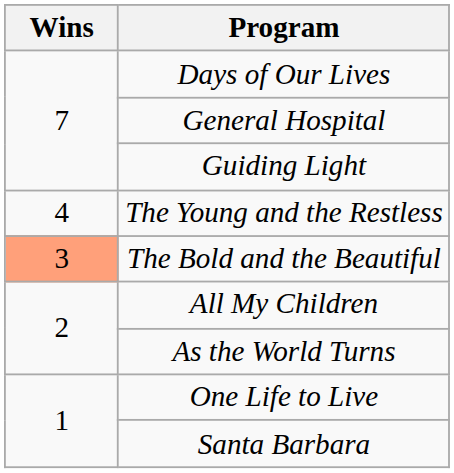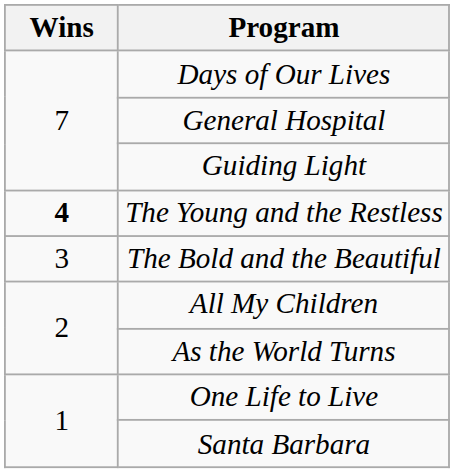(62, 212) normal -> (62, 212) bold
(62, 258) lightsalmon background -> (62, 258) no background
